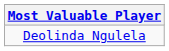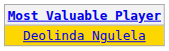(84, 36) no background -> (84, 36) gold background
